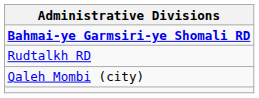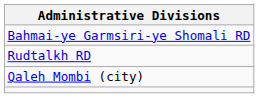(129, 35) bold -> (129, 35) normal
